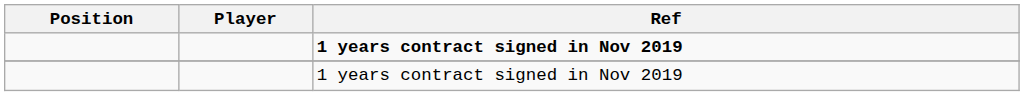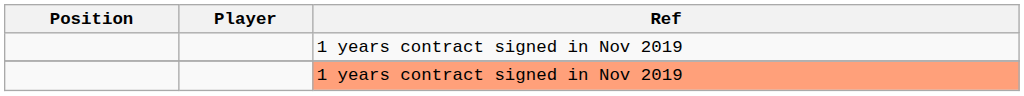(500, 47) bold -> (500, 47) normal
(500, 76) no background -> (500, 76) lightsalmon background
